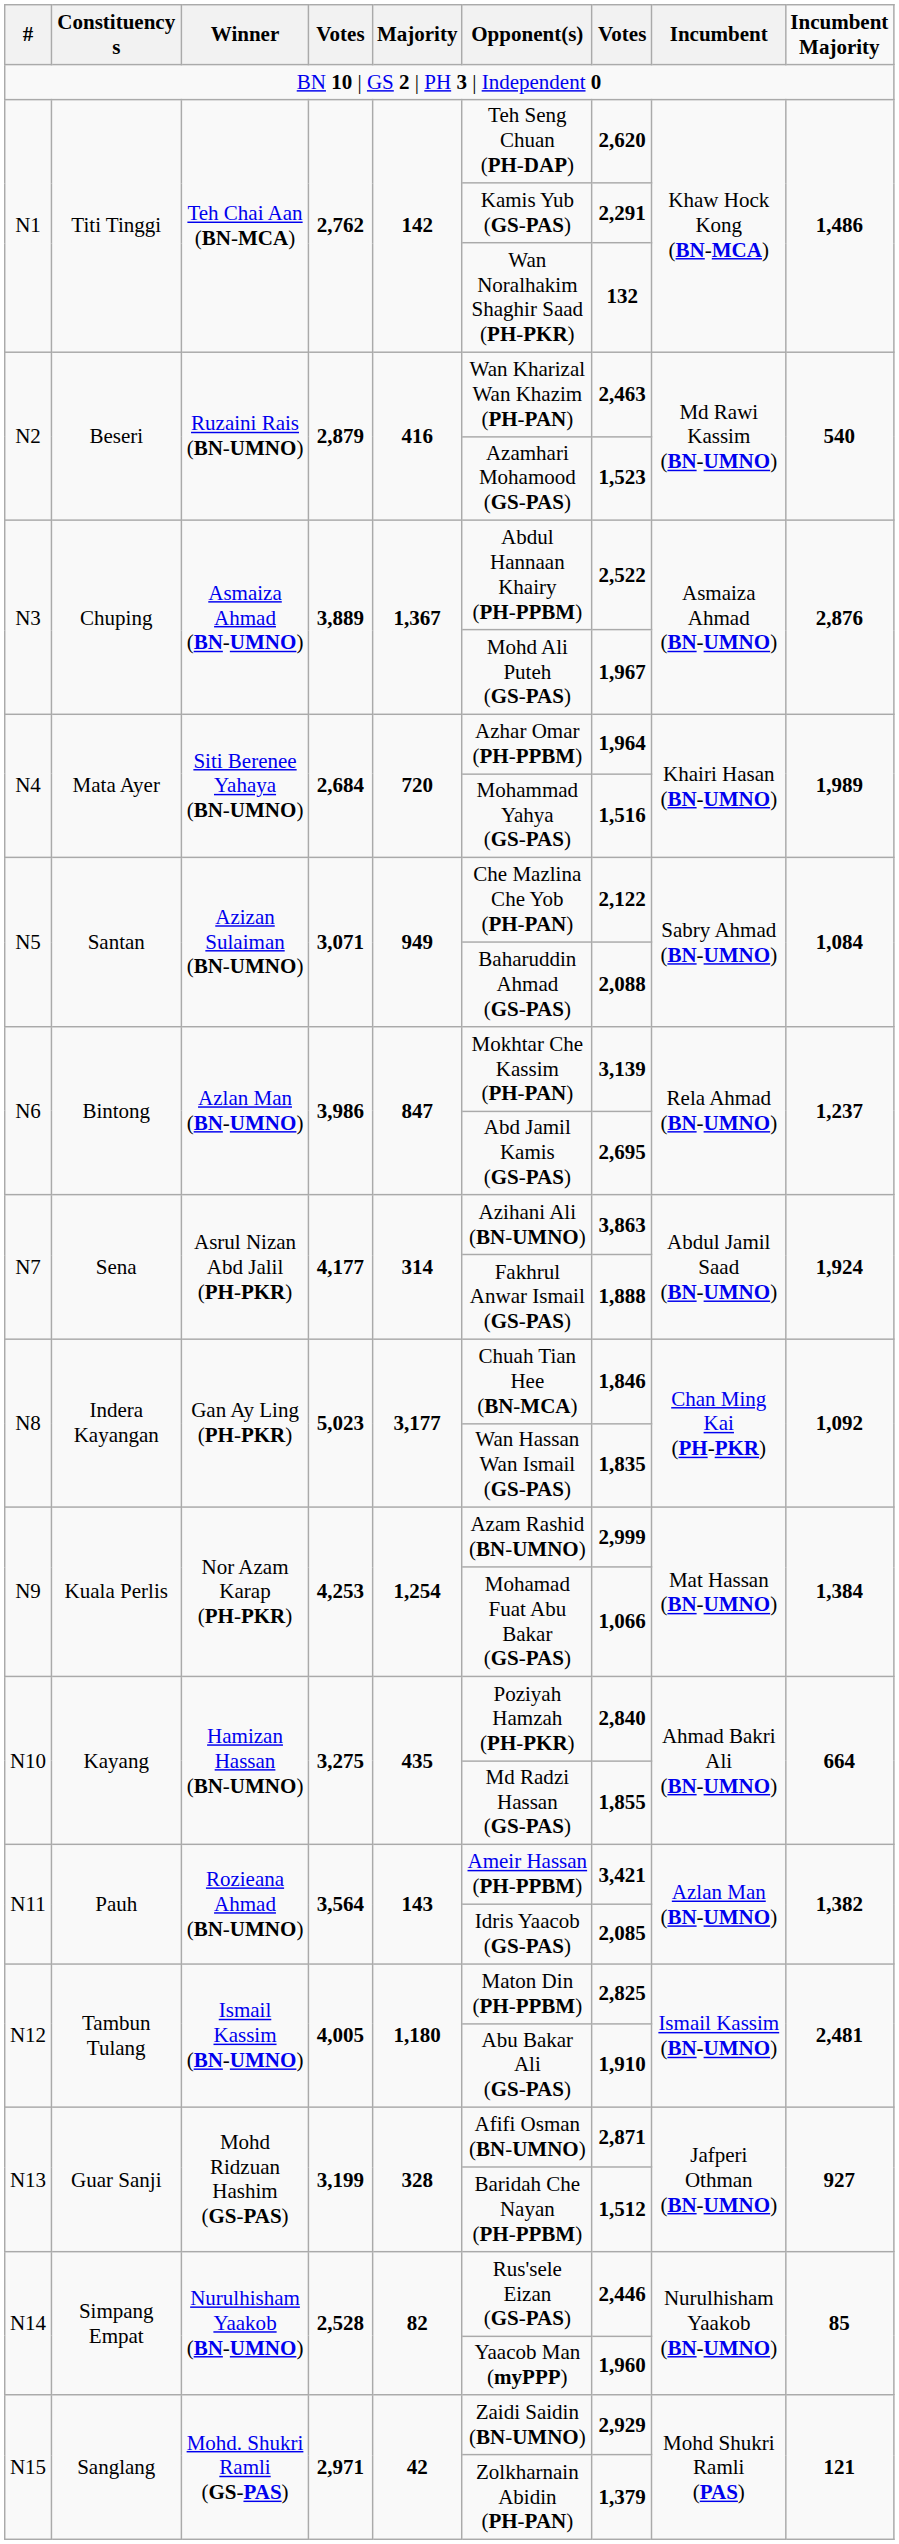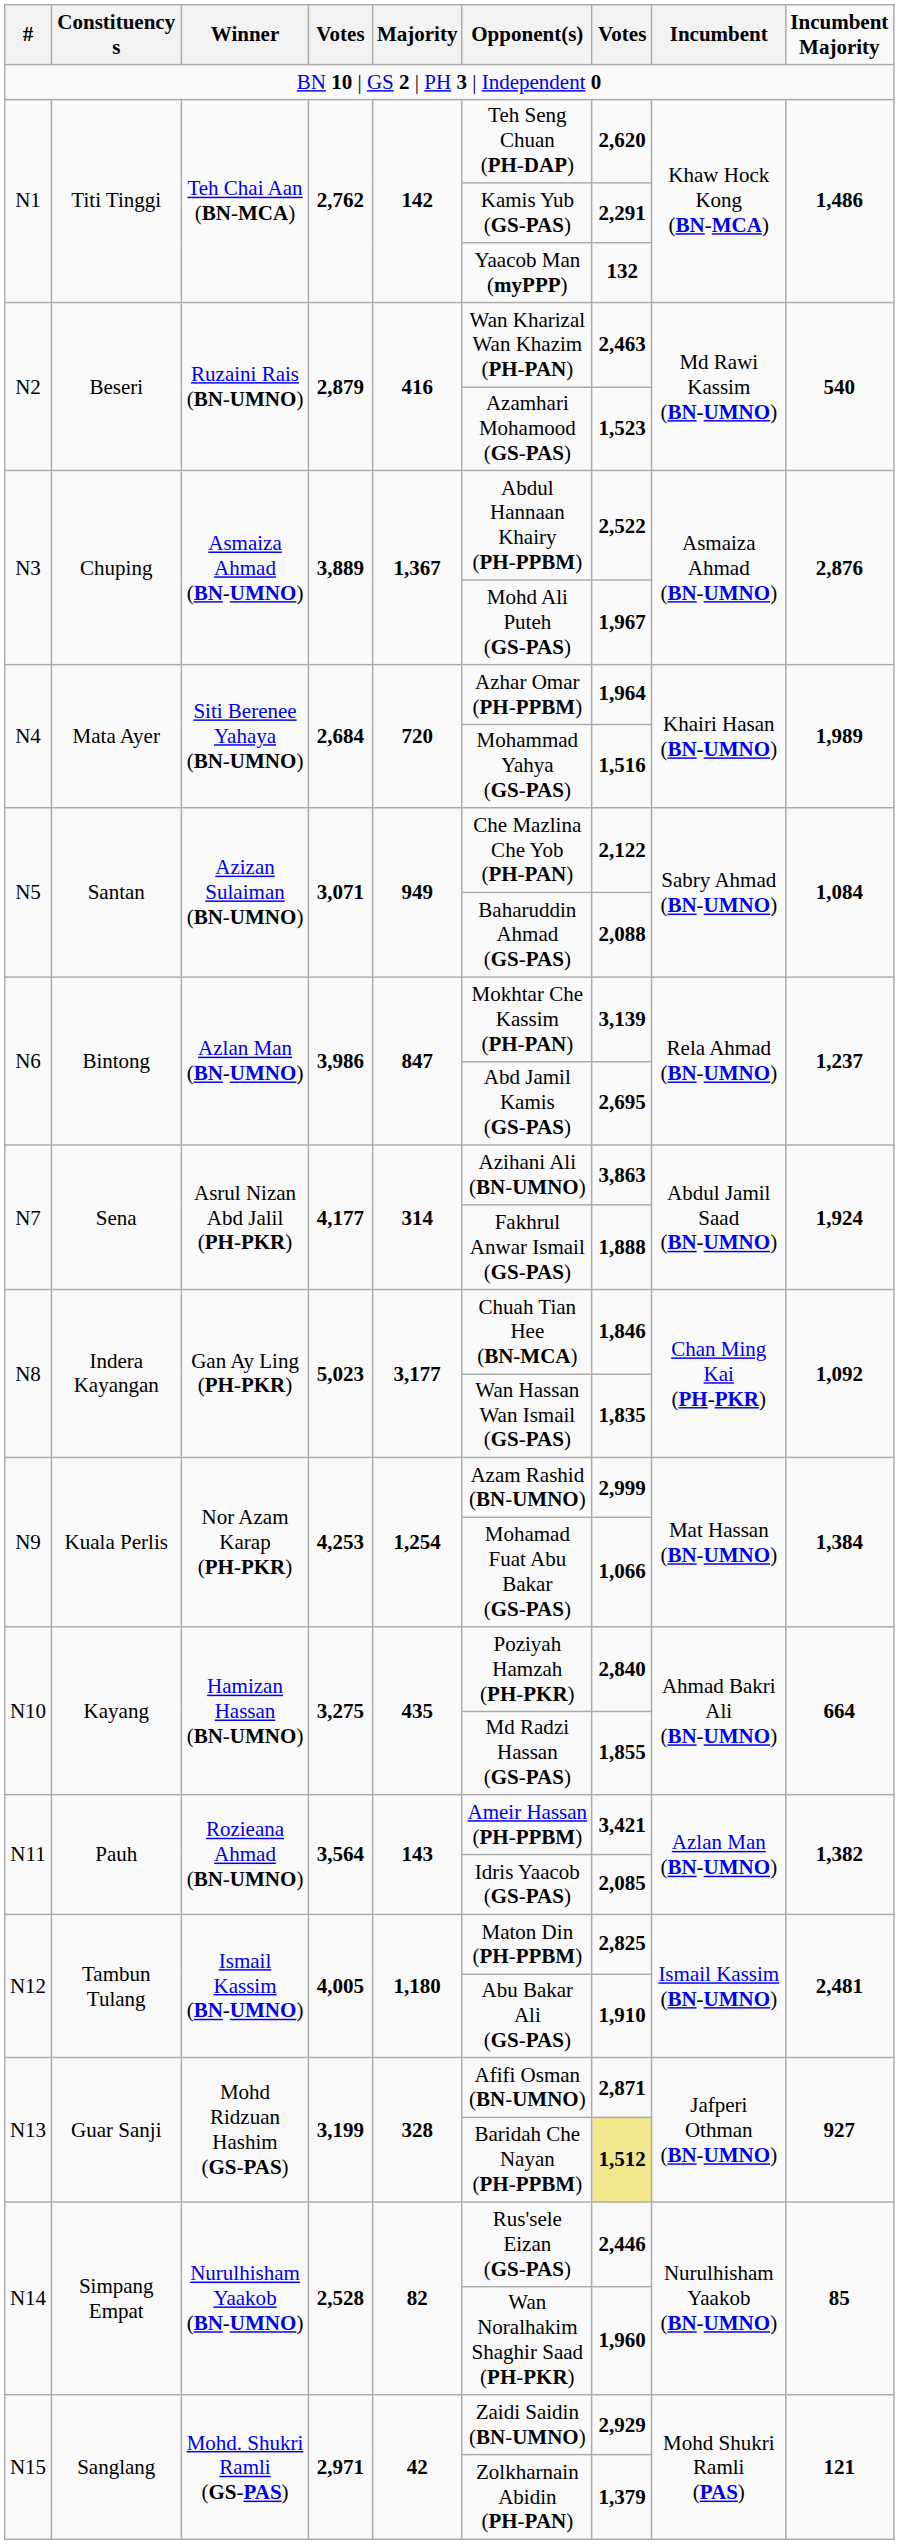(527, 297) Wan Noralhakim Shaghir Saad (PH-PKR) -> (527, 272) Yaacob Man (myPPP)
(622, 2209) no background -> (622, 2159) khaki background
(527, 2365) Yaacob Man (myPPP) -> (527, 2340) Wan Noralhakim Shaghir Saad (PH-PKR)
